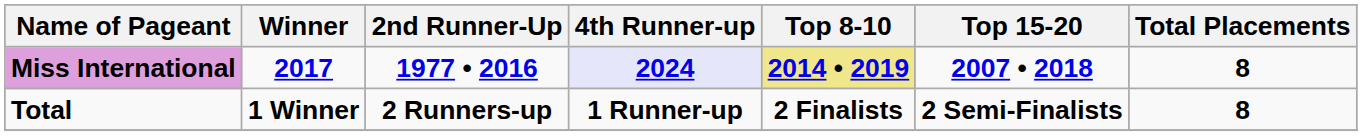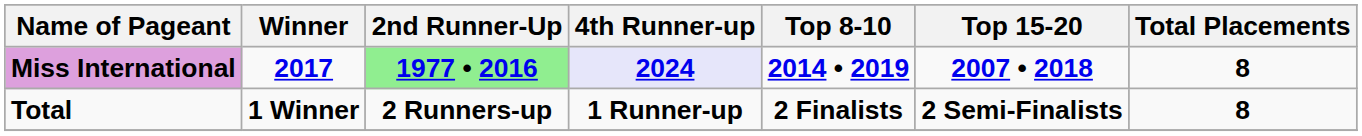(467, 68) no background -> (467, 68) lightgreen background
(838, 68) khaki background -> (838, 68) no background
